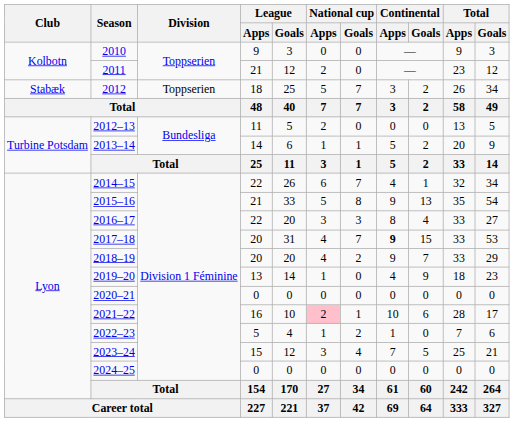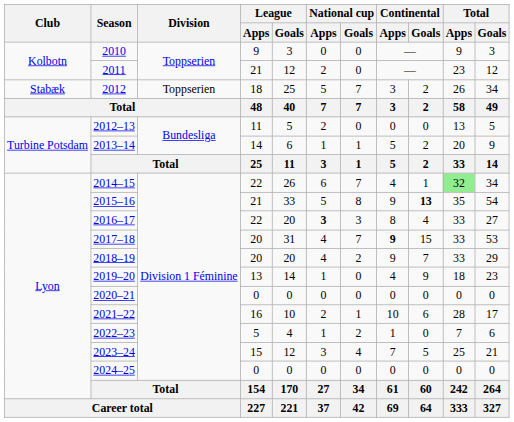(459, 182) no background -> (459, 182) lightgreen background
(426, 201) normal -> (426, 201) bold
(323, 220) normal -> (323, 220) bold
(323, 314) pink background -> (323, 314) no background
